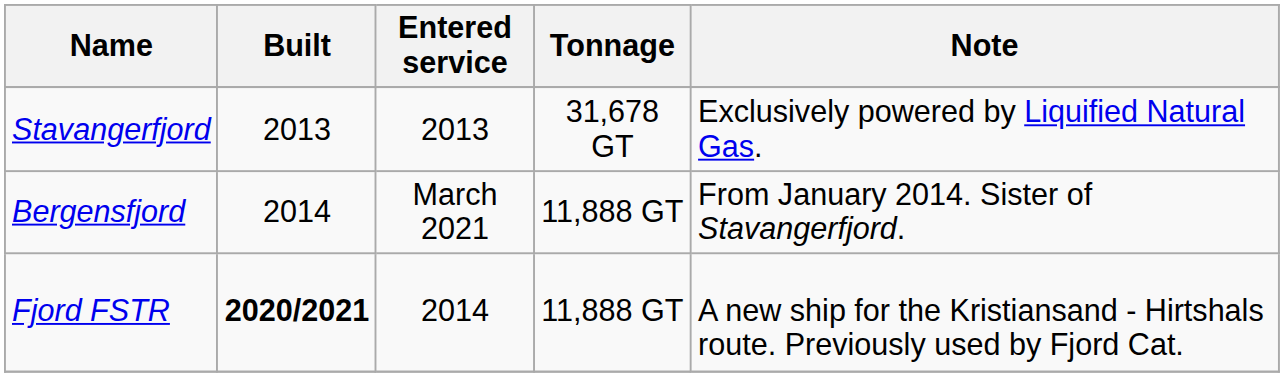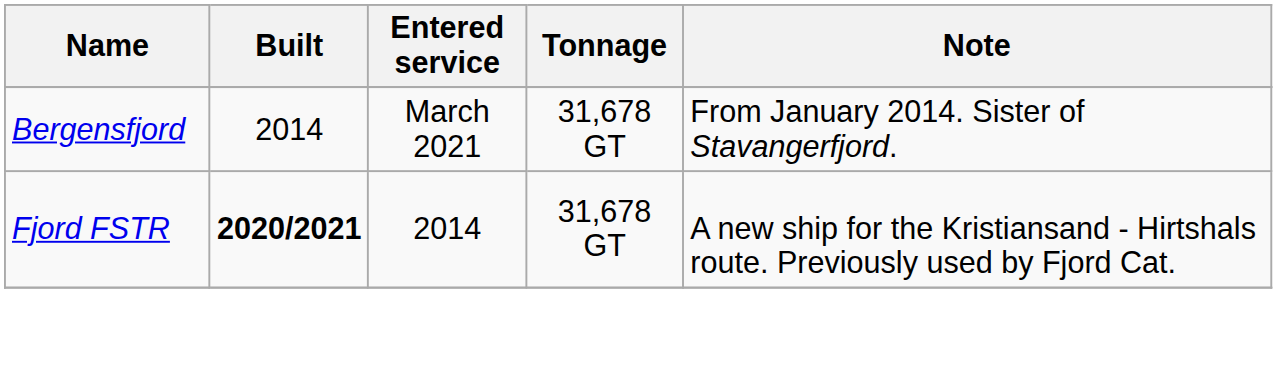- row: (111, 128)
(612, 211) 11,888 GT -> (605, 128) 31,678 GT
(612, 311) 11,888 GT -> (605, 228) 31,678 GT
